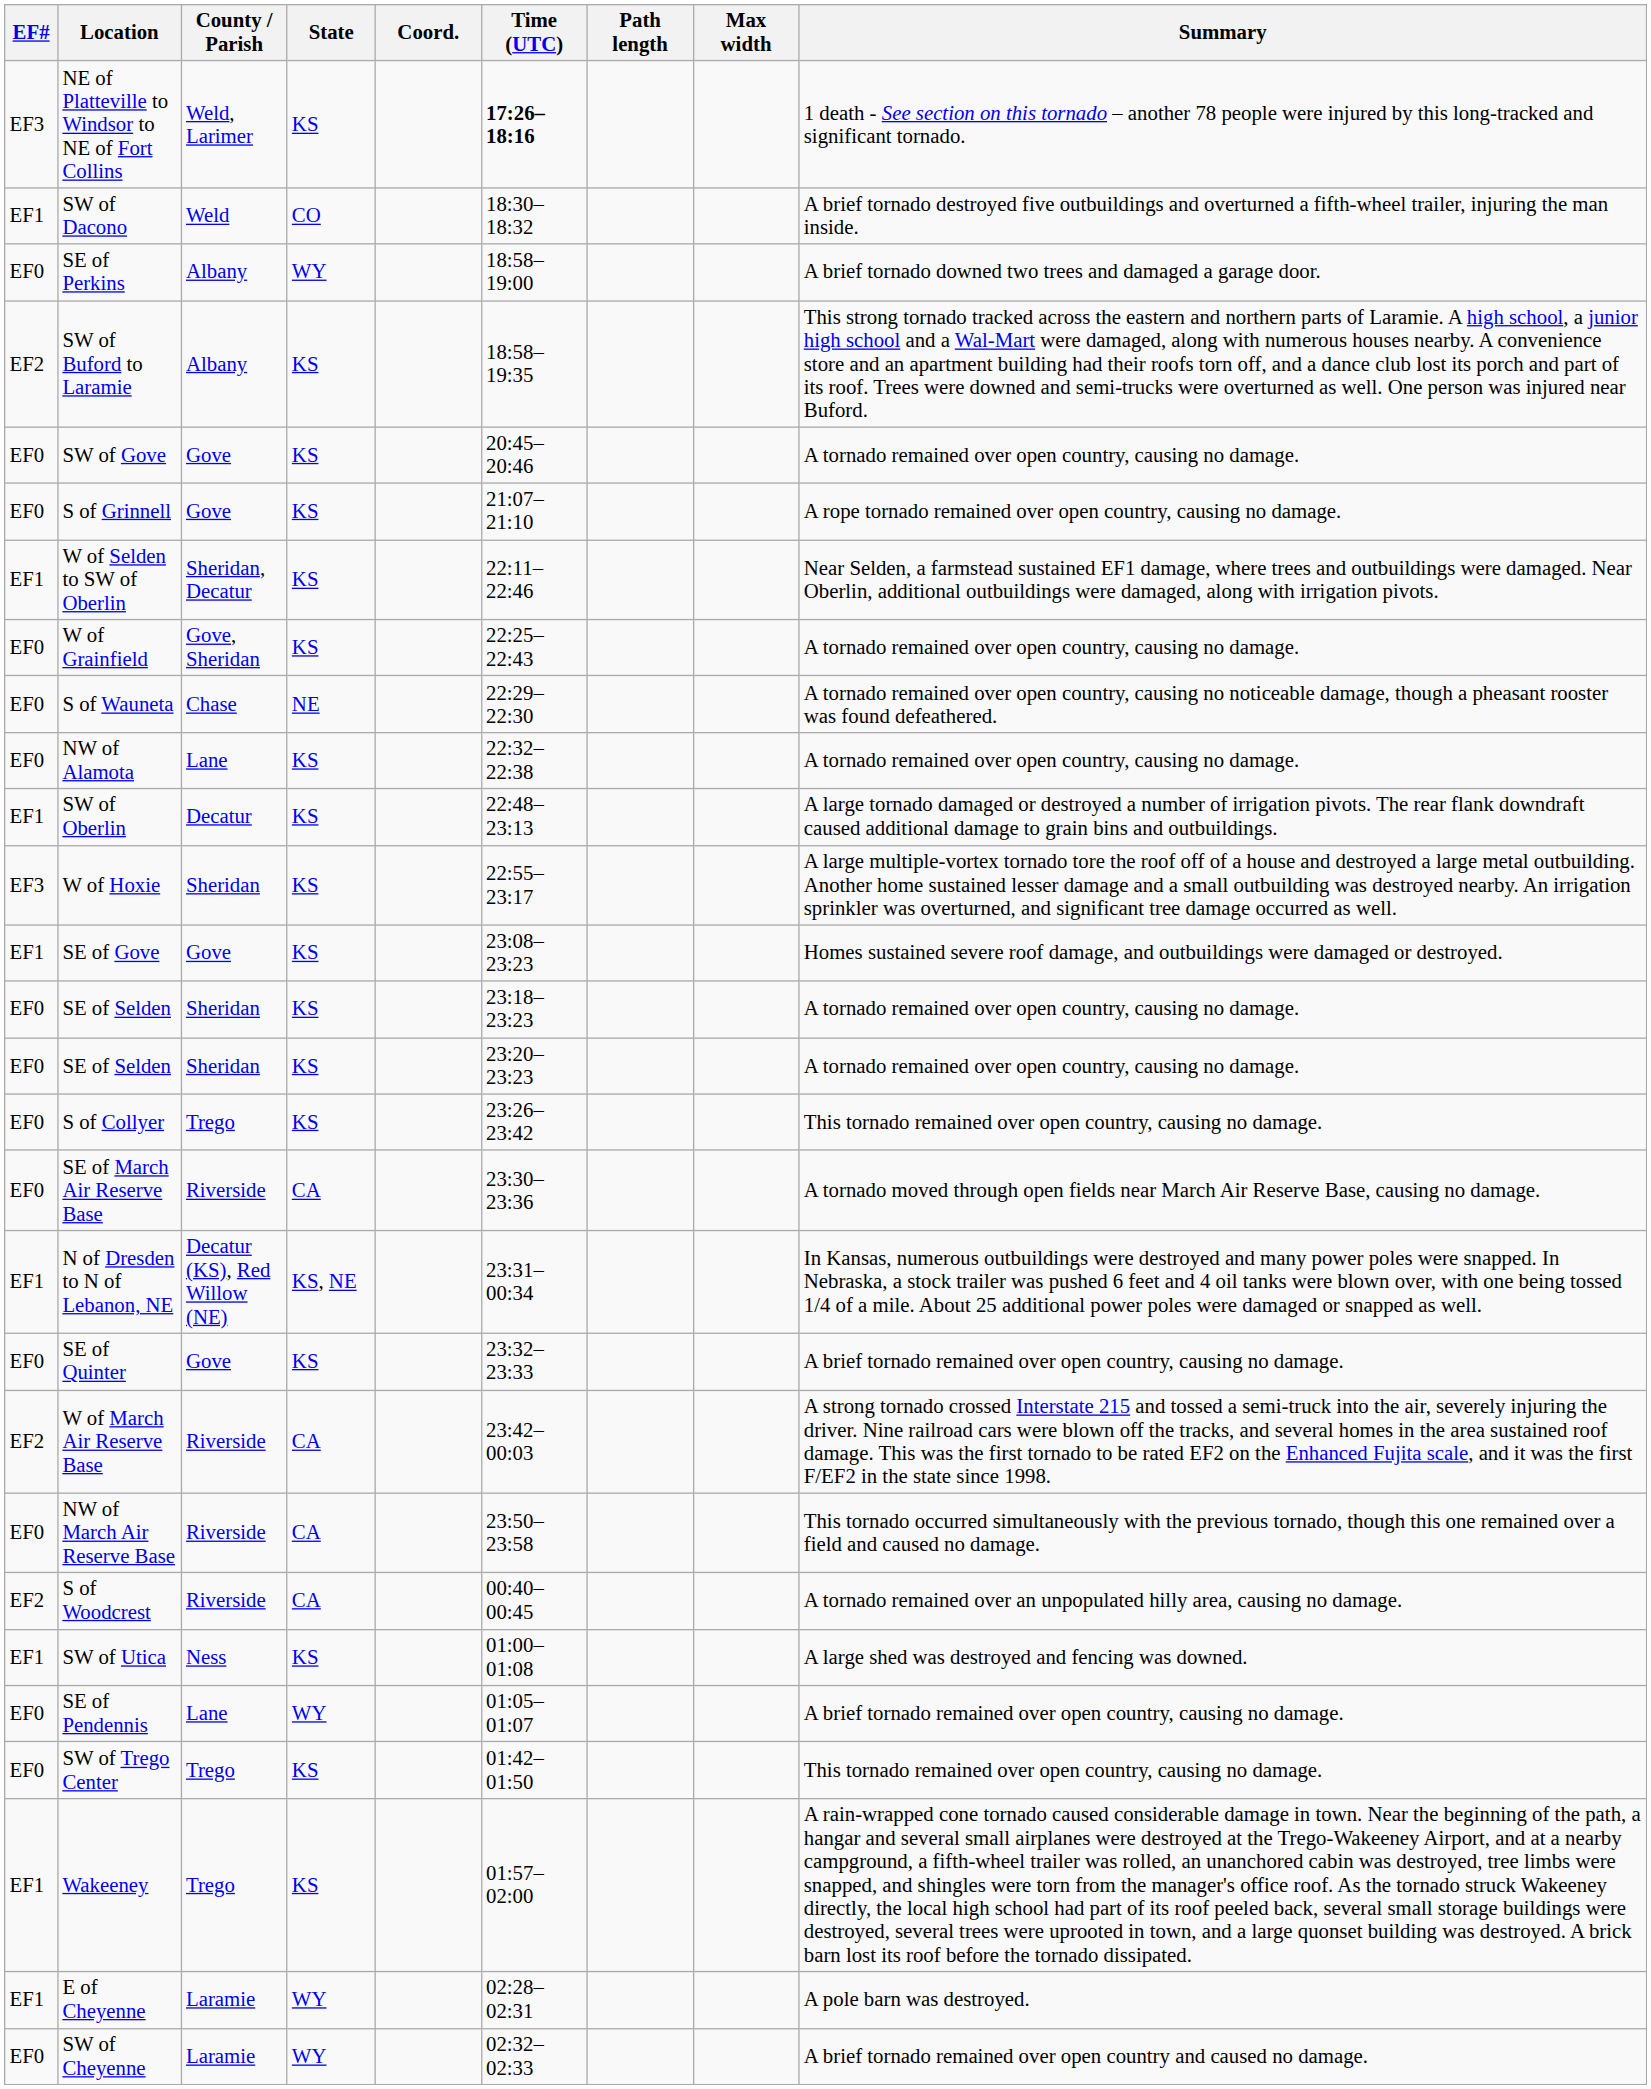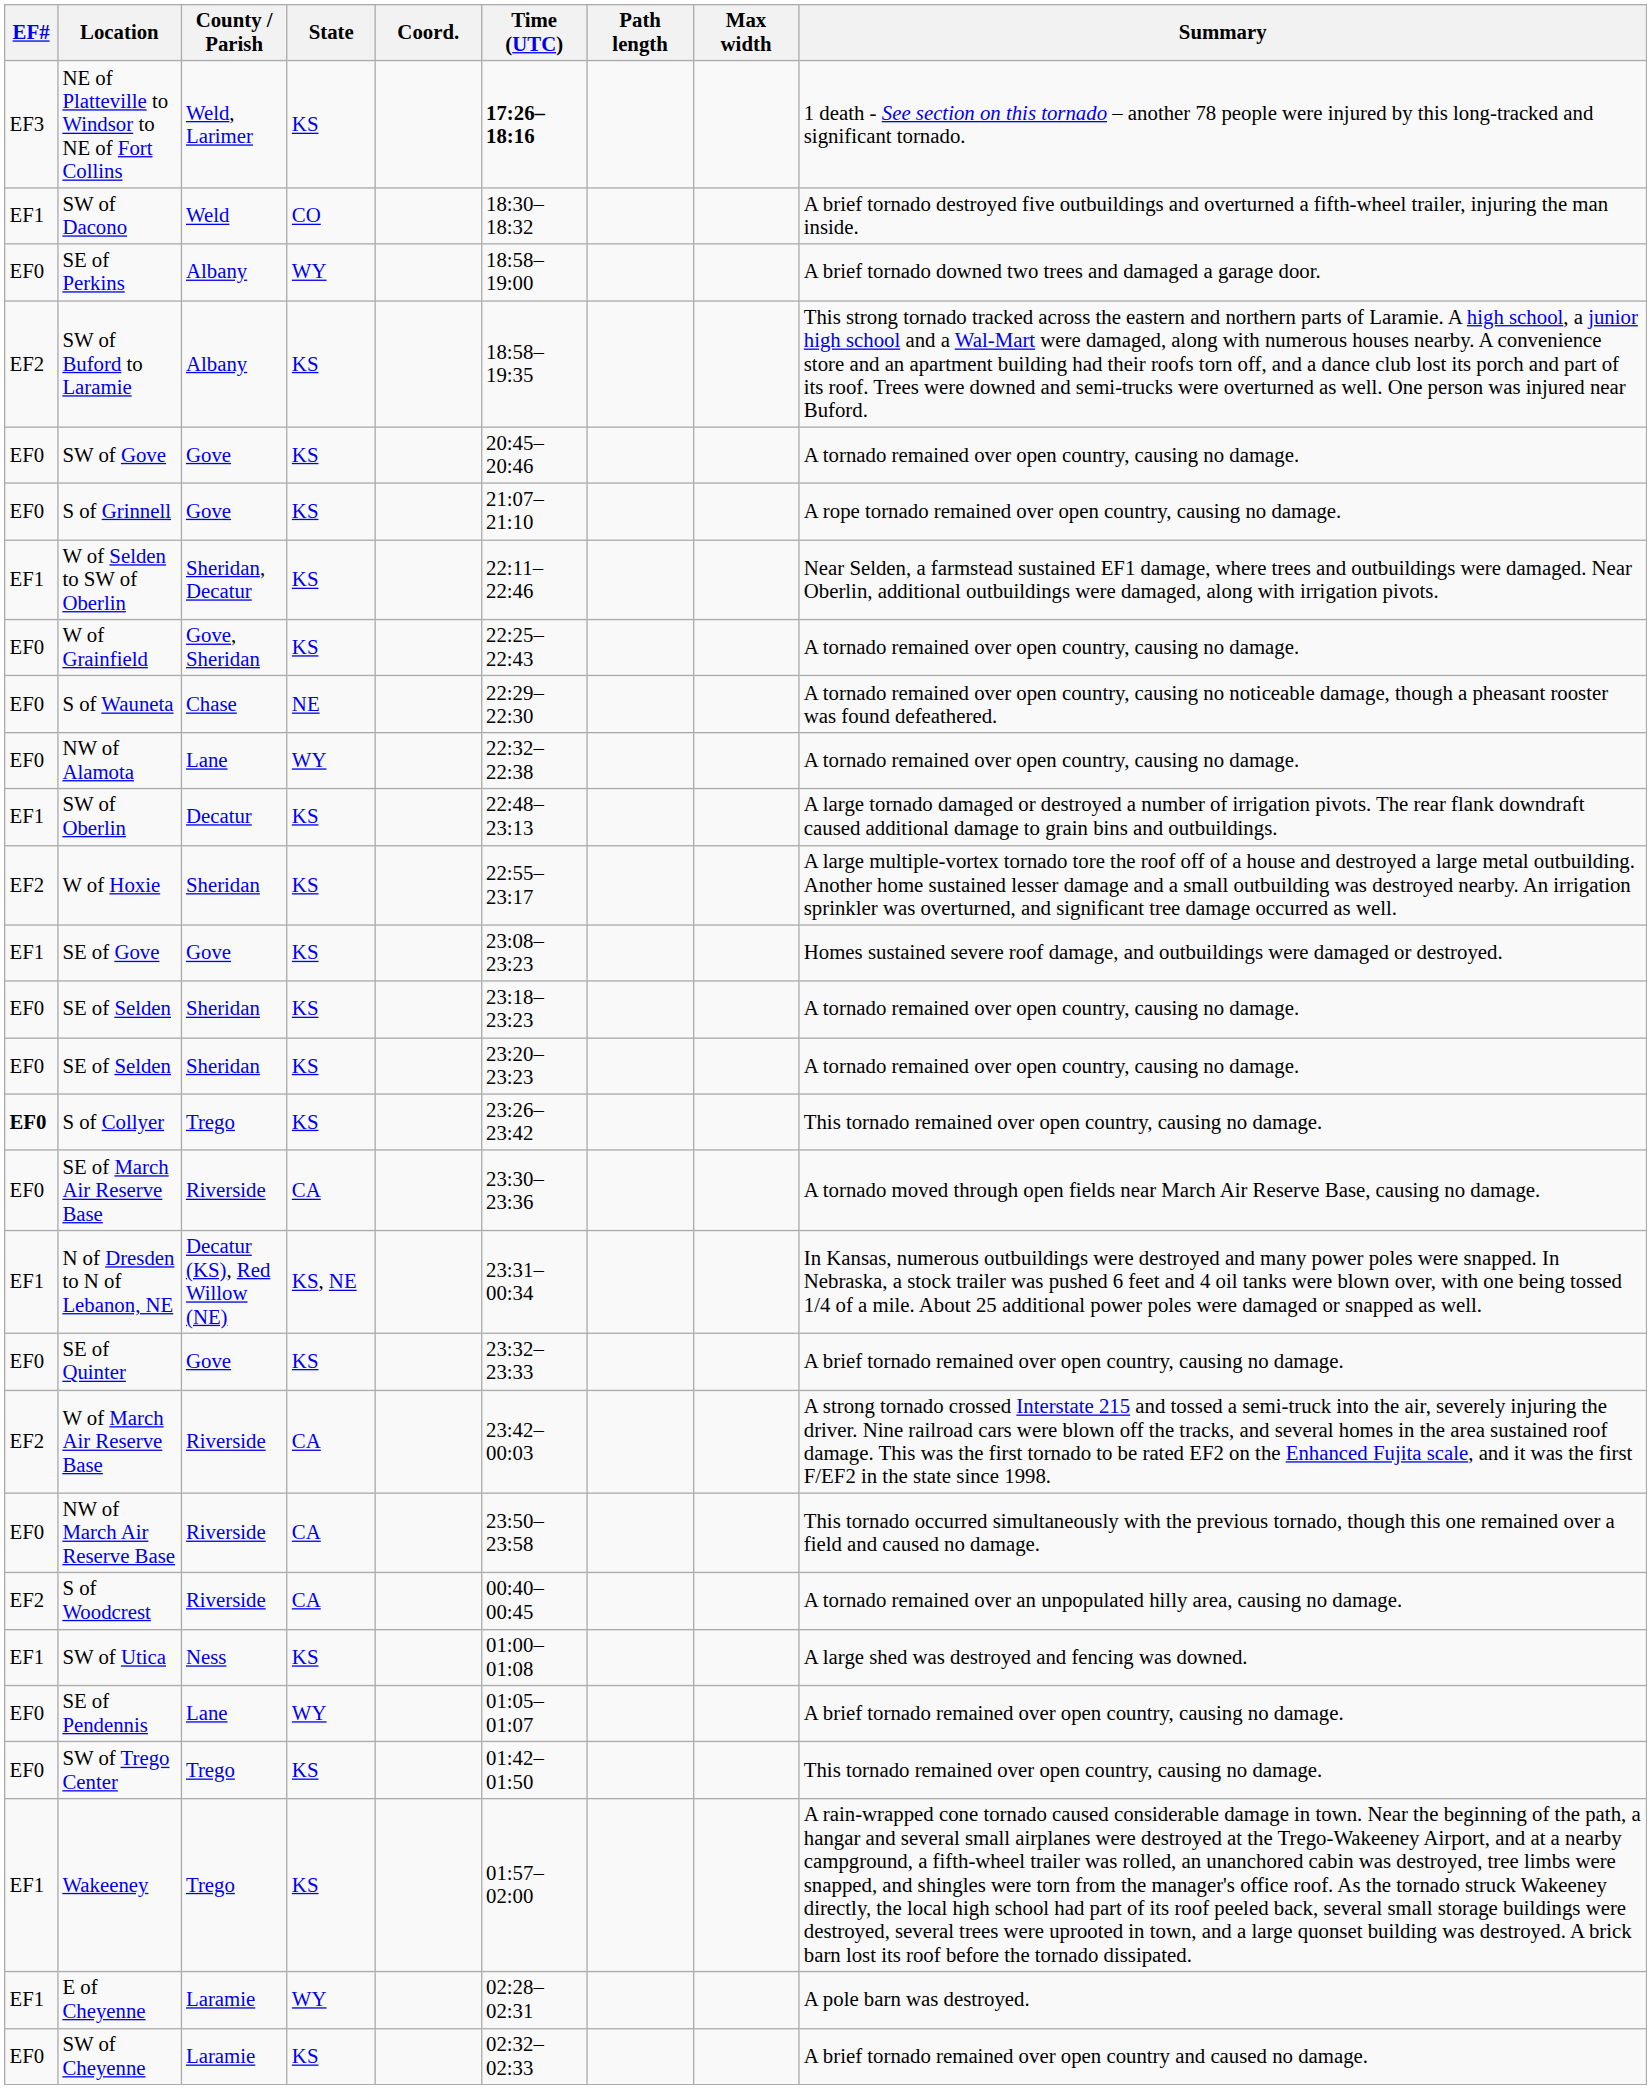(305, 760) KS -> (309, 760) WY
(27, 884) EF3 -> (27, 884) EF2
(27, 1122) normal -> (28, 1122) bold
(309, 2056) WY -> (305, 2056) KS
